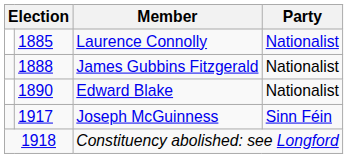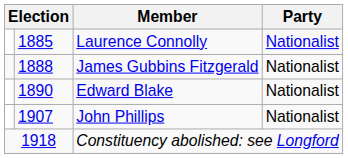+ row: (120, 116)
- row: (147, 116)
